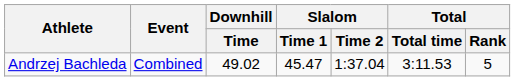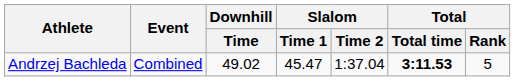(427, 65) normal -> (427, 65) bold
